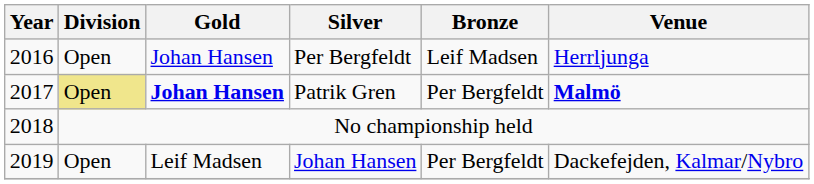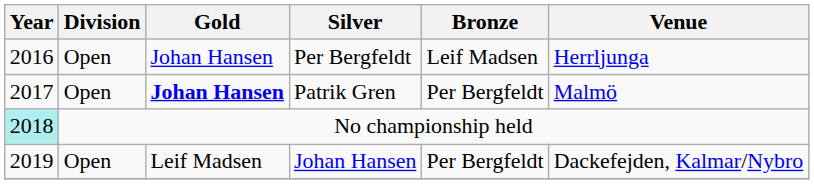(87, 91) khaki background -> (87, 91) no background
(587, 91) bold -> (585, 91) normal
(32, 126) no background -> (32, 126) paleturquoise background
